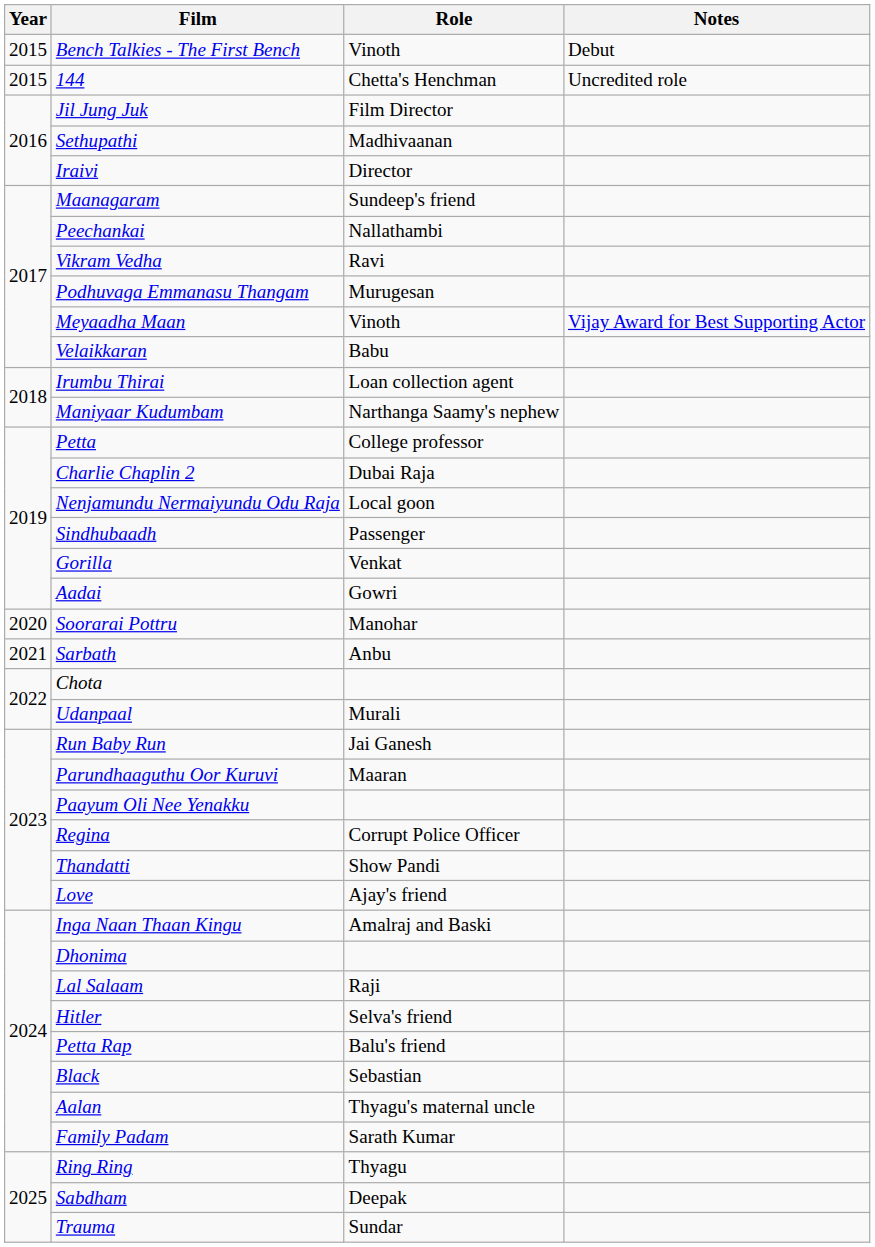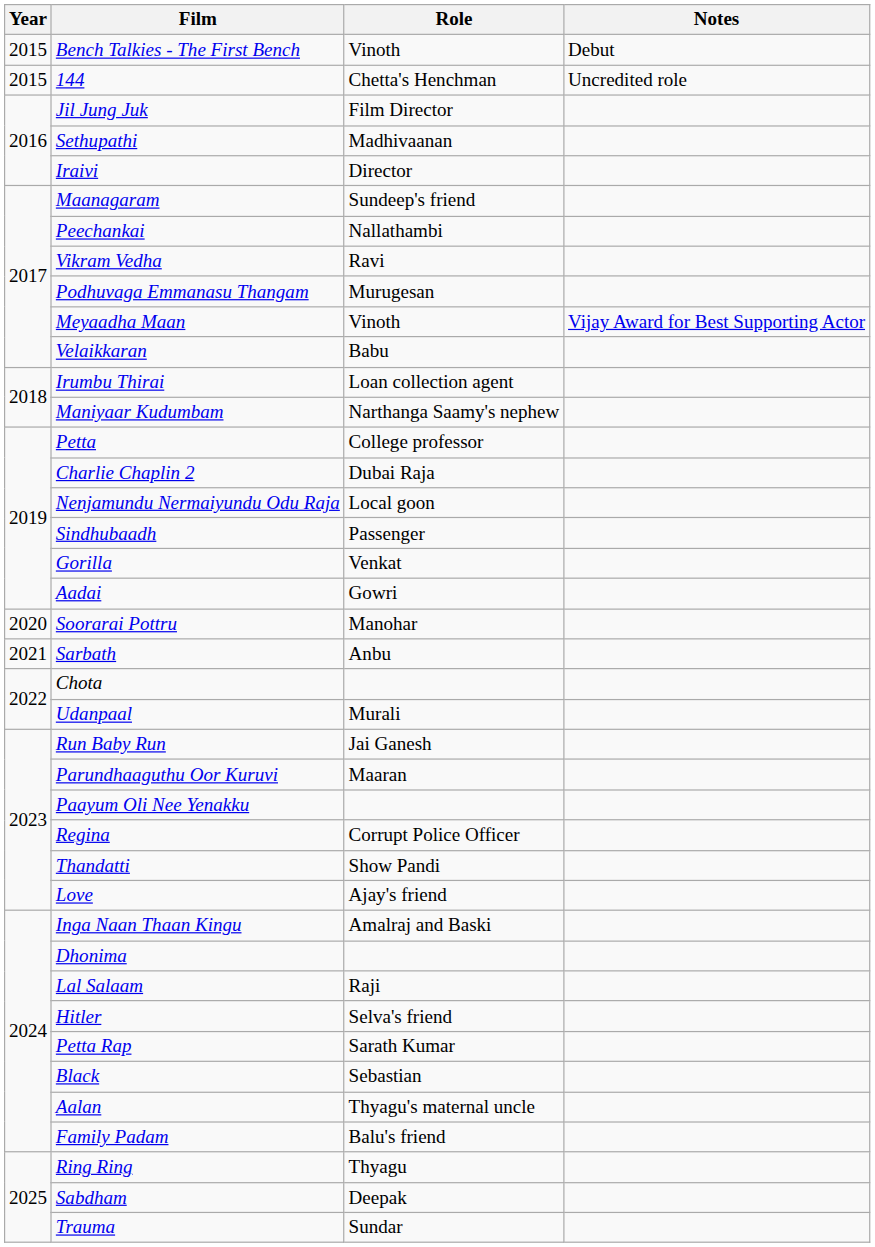(397, 1046) Balu's friend -> (402, 1046) Sarath Kumar
(402, 1136) Sarath Kumar -> (397, 1136) Balu's friend
